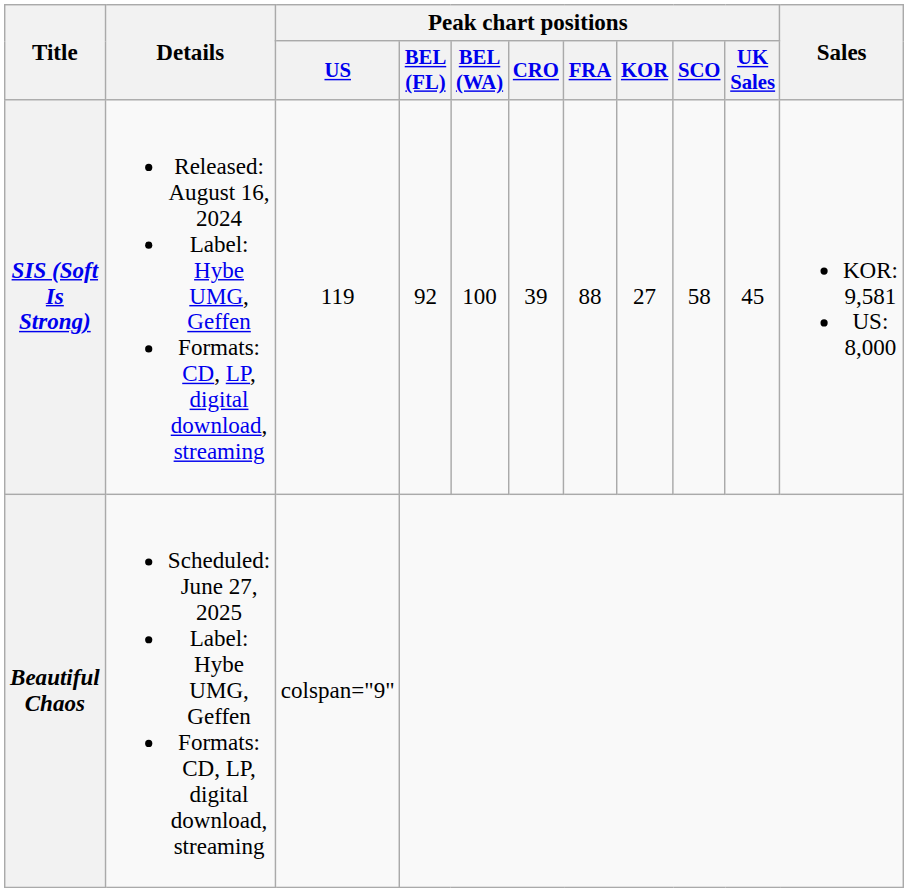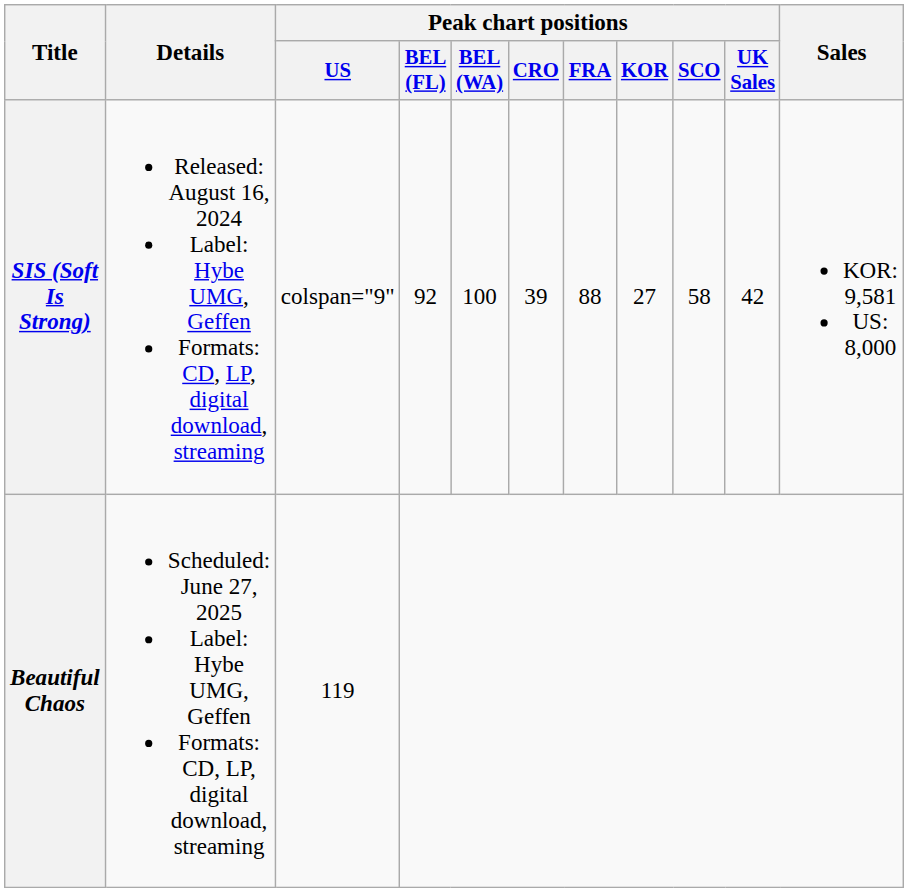(338, 296) 119 -> (338, 296) colspan="9"
(753, 296) 45 -> (753, 296) 42
(338, 690) colspan="9" -> (338, 690) 119
